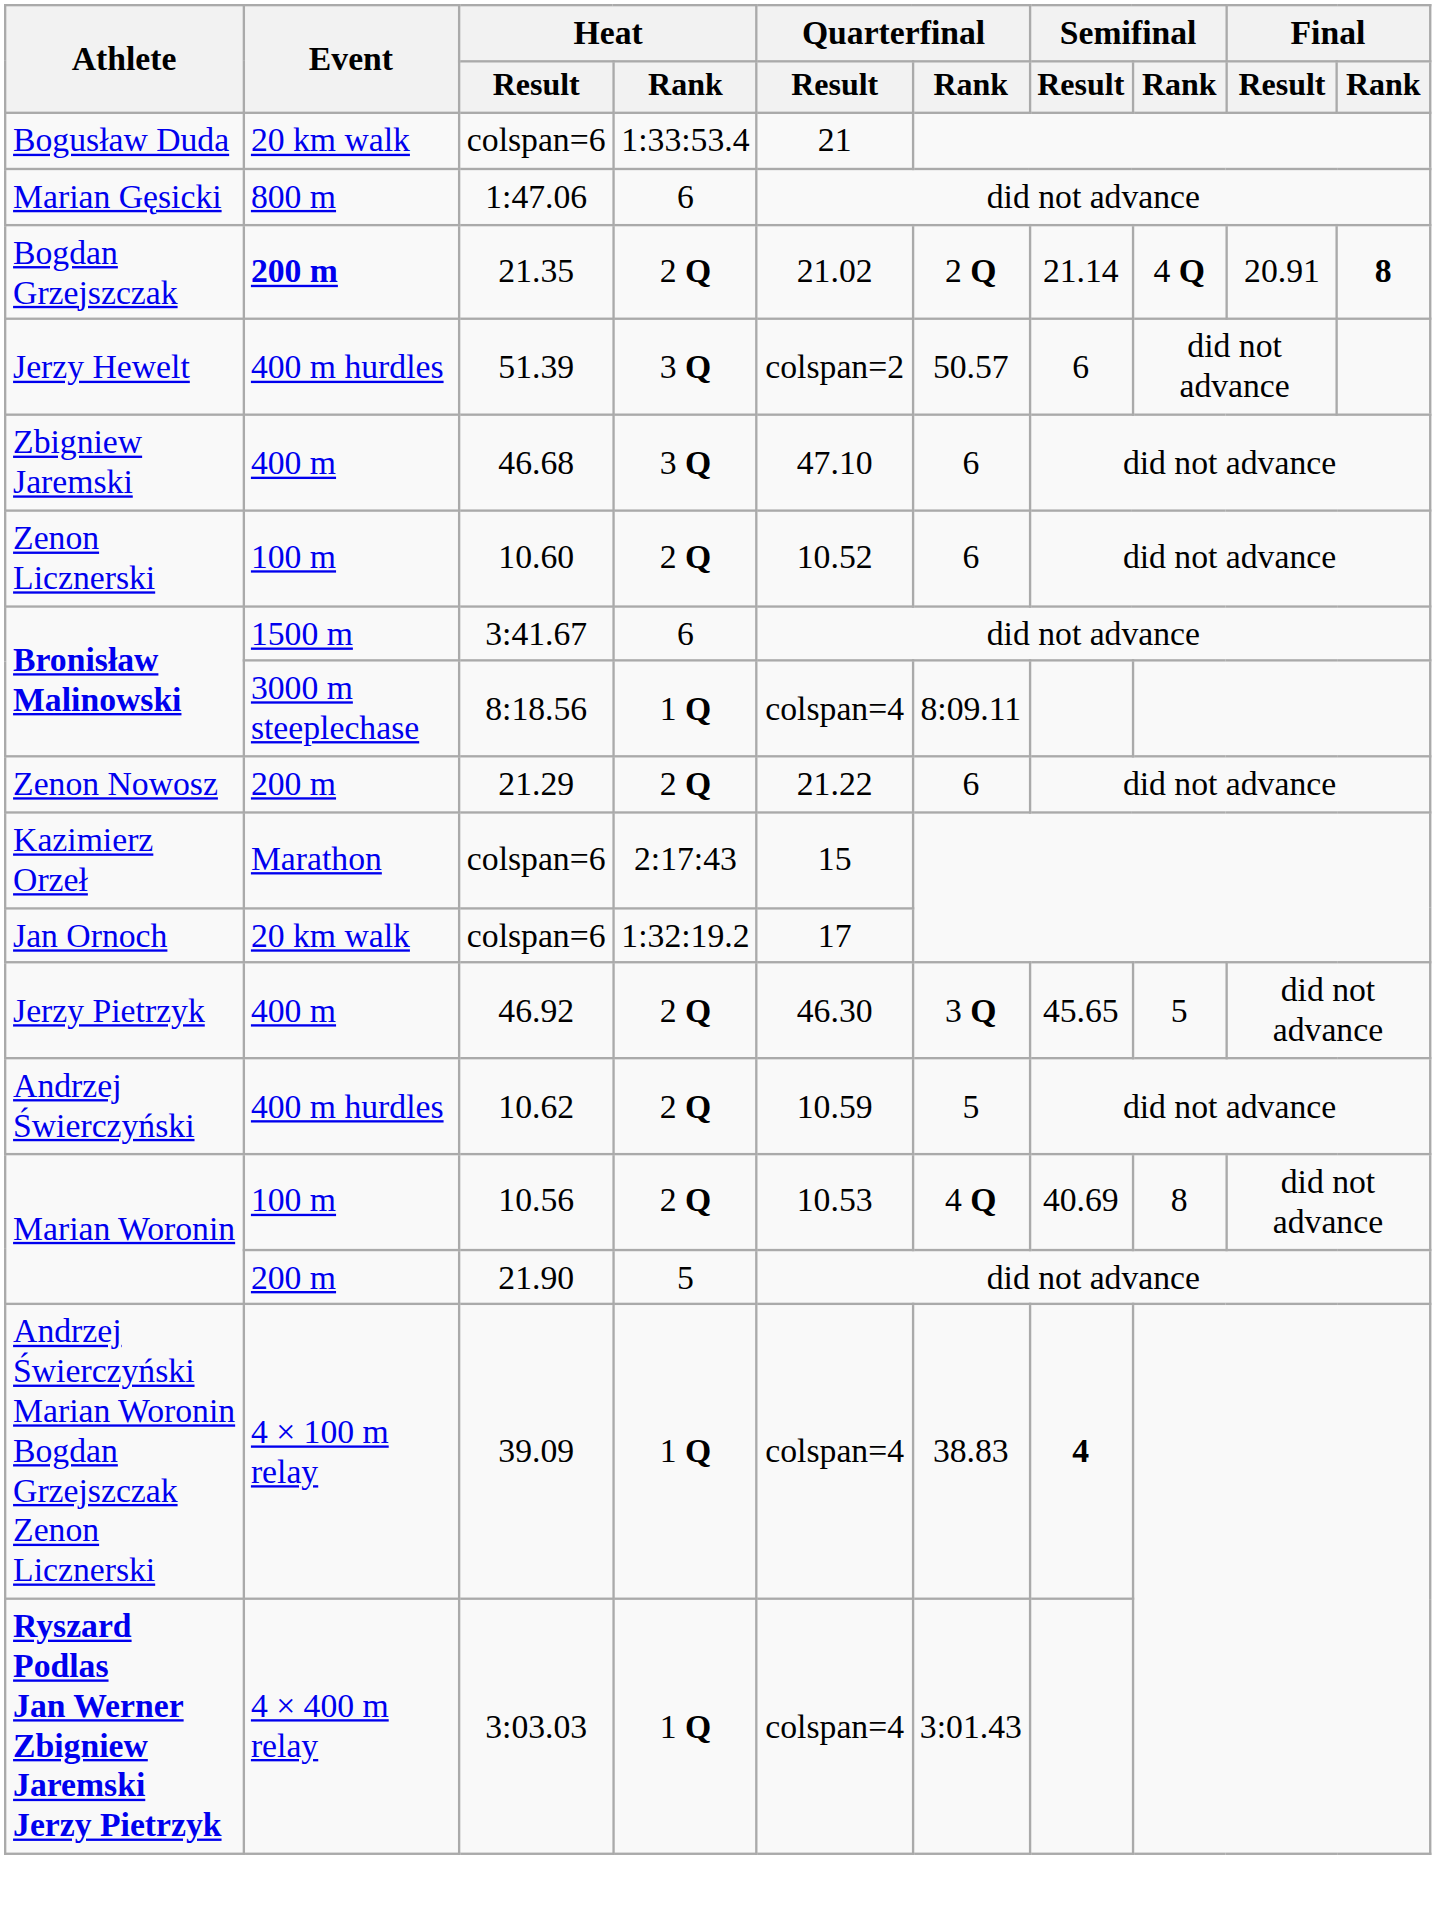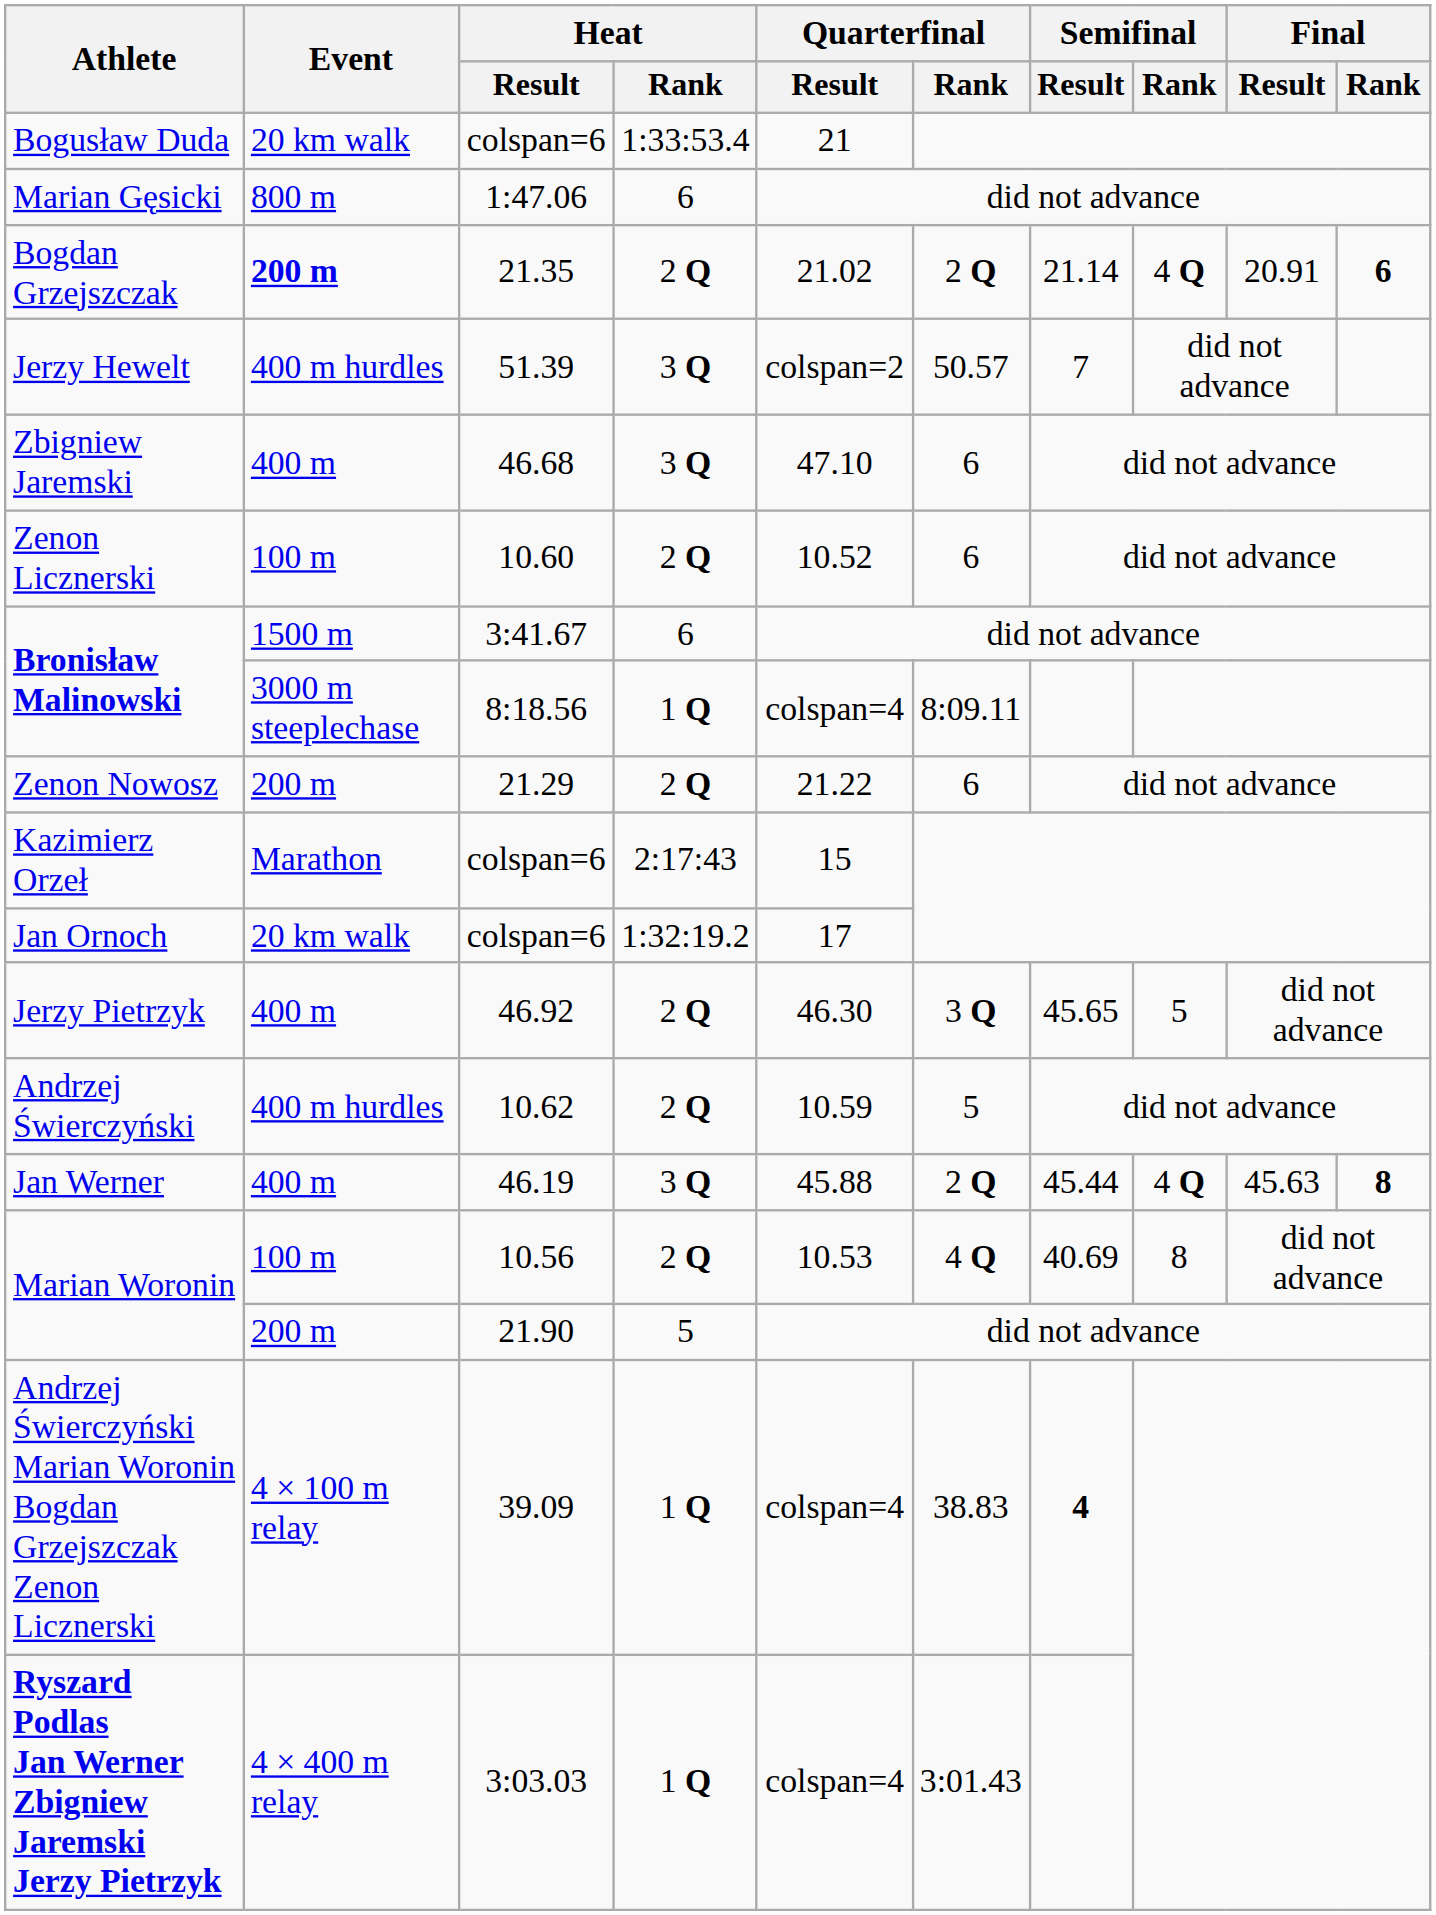(1383, 271) 8 -> (1383, 271) 6
(1081, 367) 6 -> (1081, 367) 7
+ row: (89, 1181)
